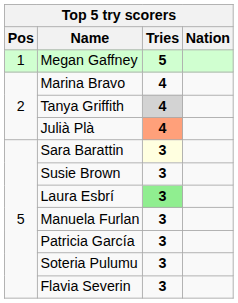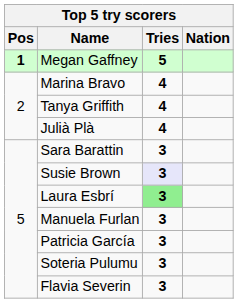(21, 60) normal -> (21, 60) bold
(163, 106) lightgrey background -> (163, 106) no background
(163, 128) lightsalmon background -> (163, 128) no background
(163, 151) lightyellow background -> (163, 151) no background
(163, 173) no background -> (163, 173) lavender background
